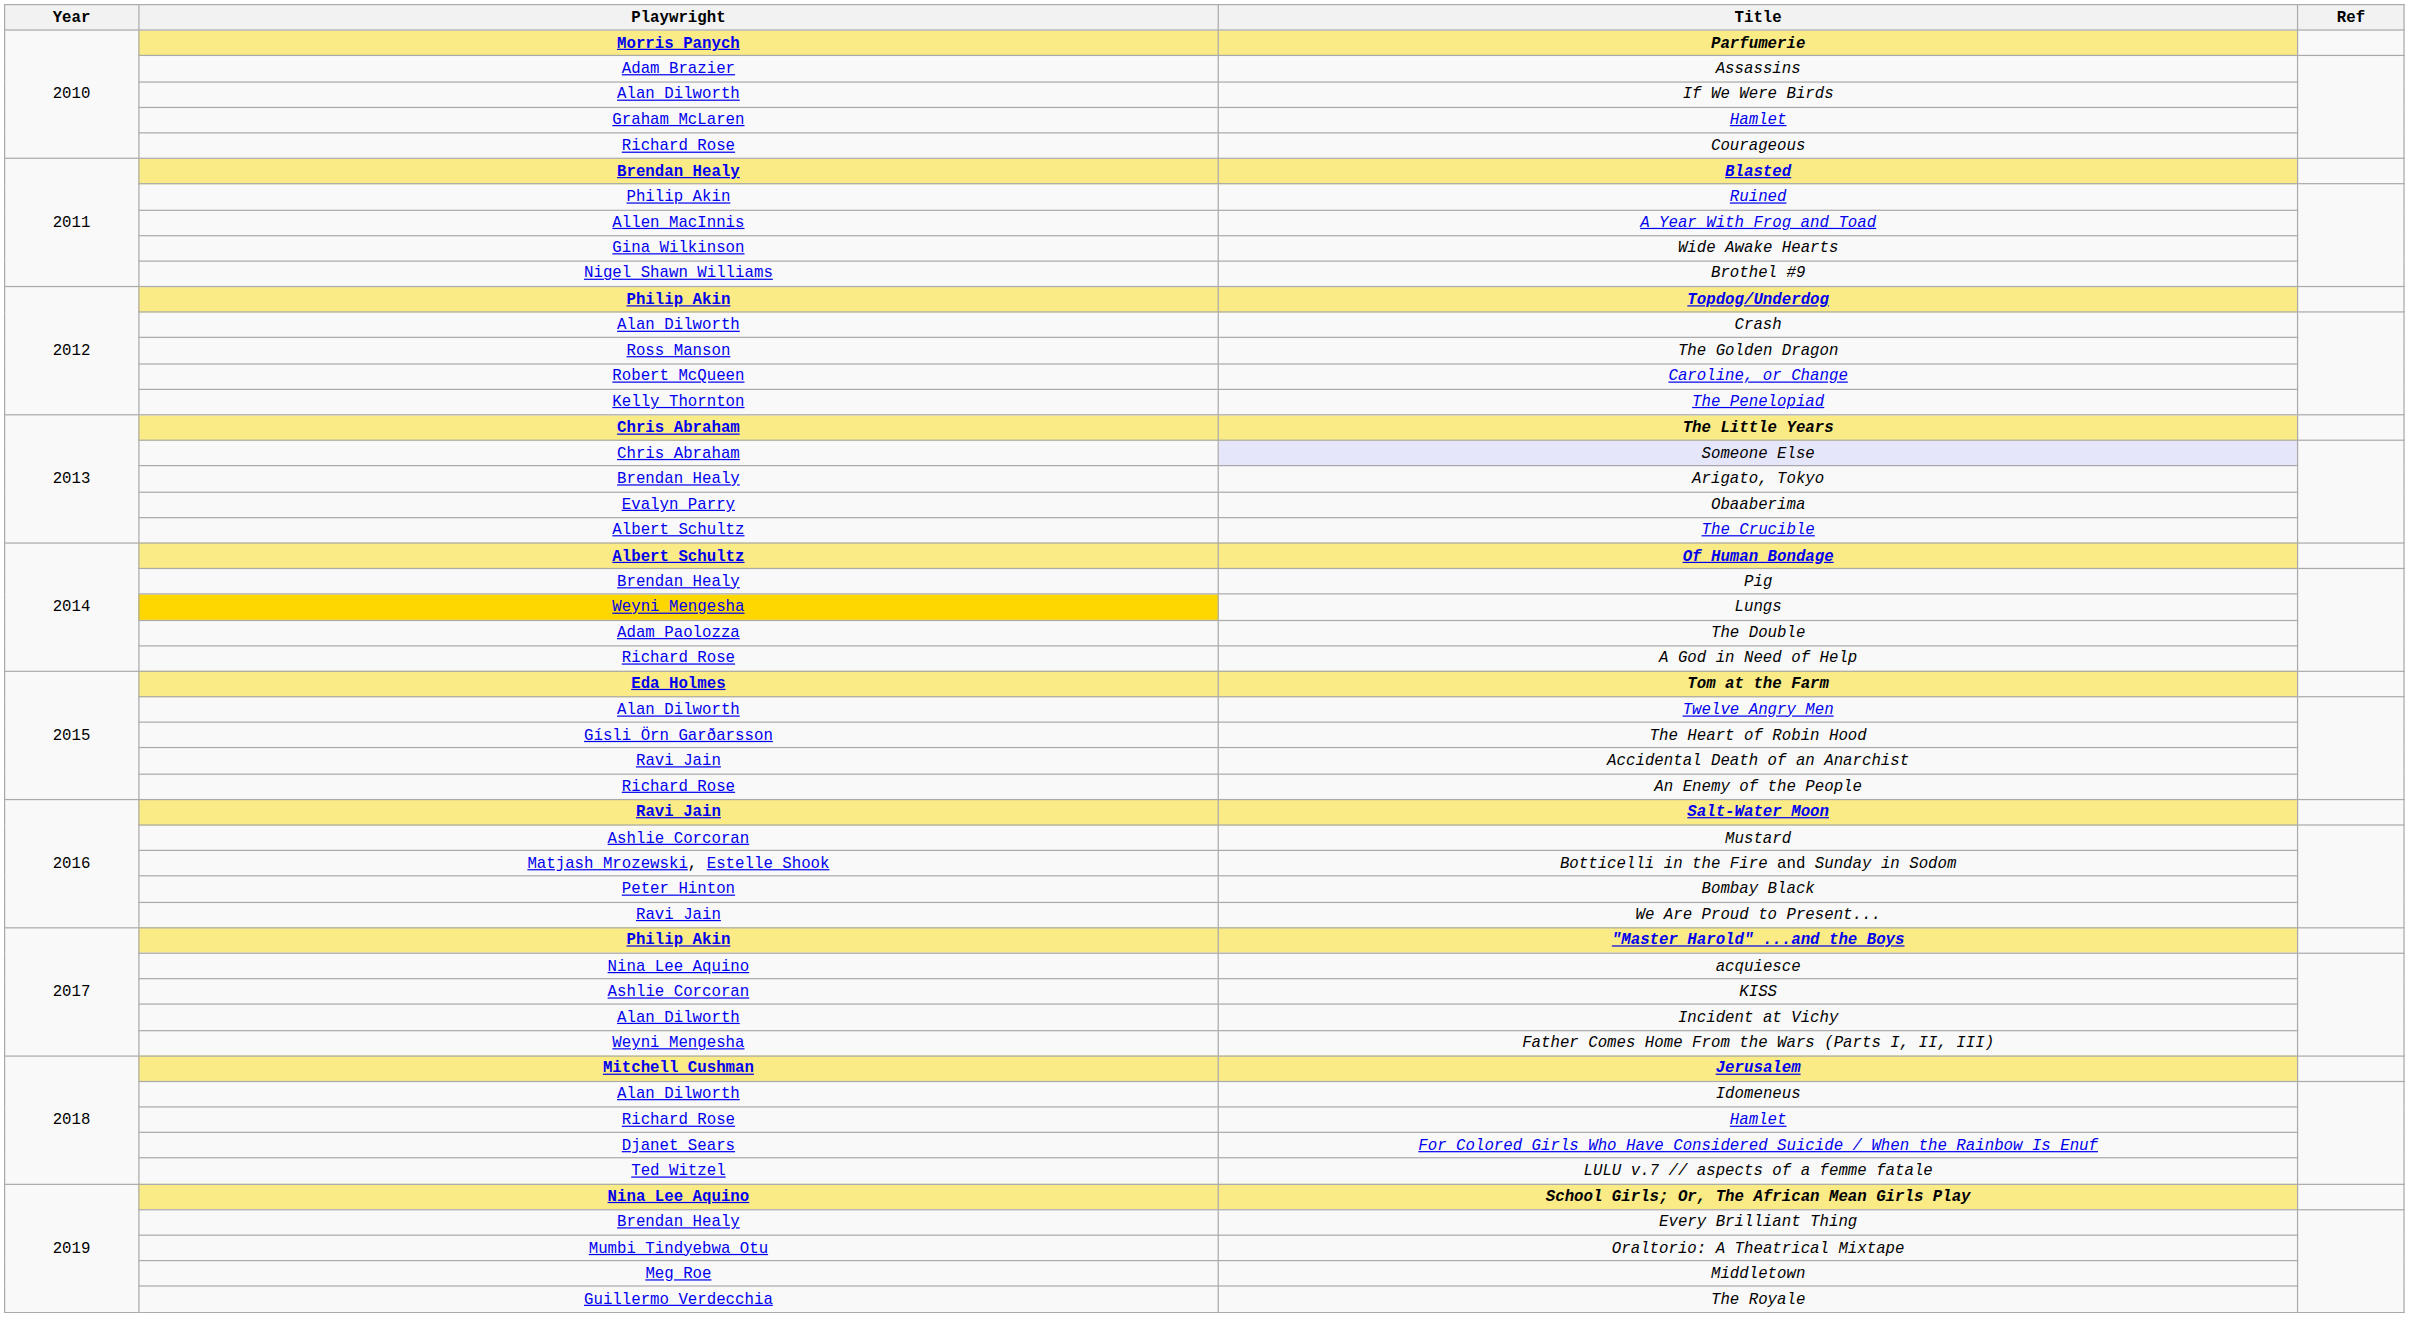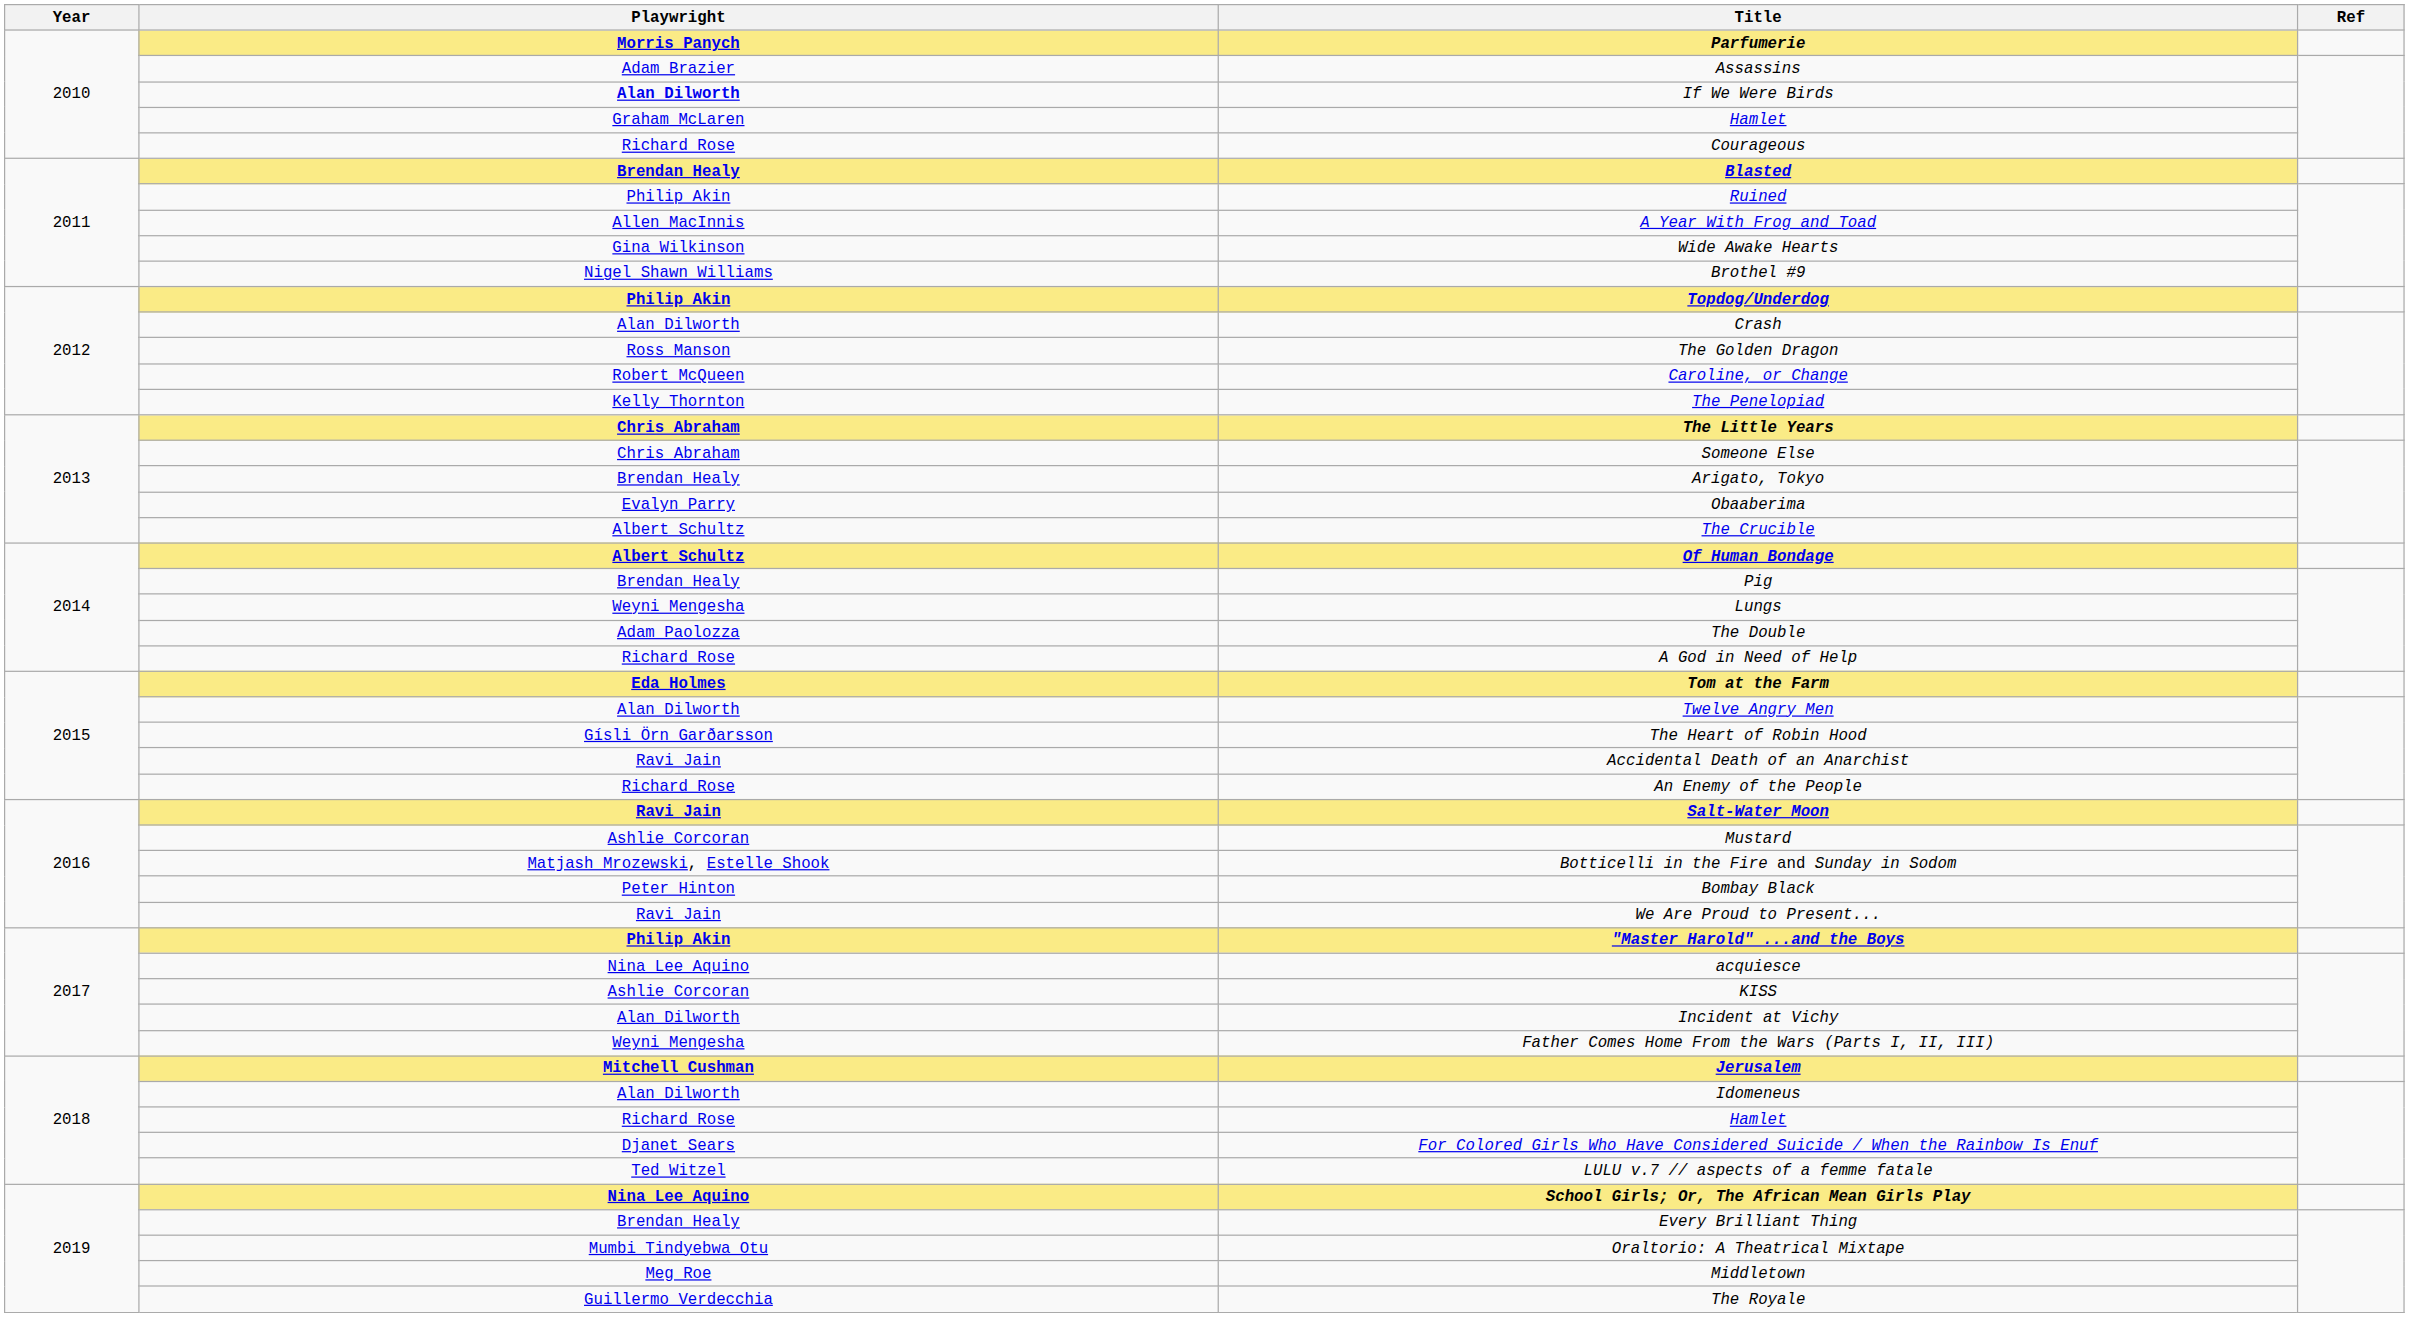(678, 94) normal -> (678, 94) bold
(1758, 453) lavender background -> (1758, 453) no background
(678, 607) gold background -> (678, 607) no background
